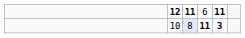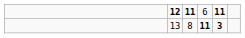(175, 26) 10 -> (175, 26) 13
(190, 26) lavender background -> (190, 26) no background
